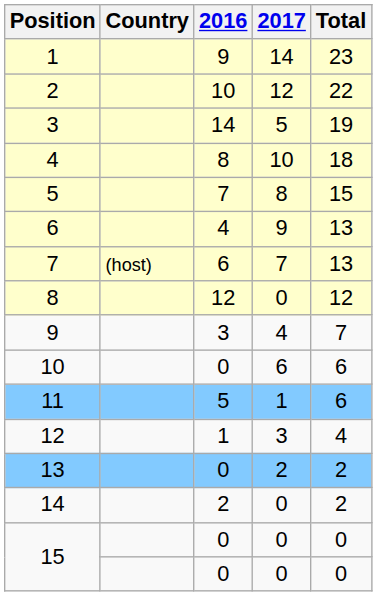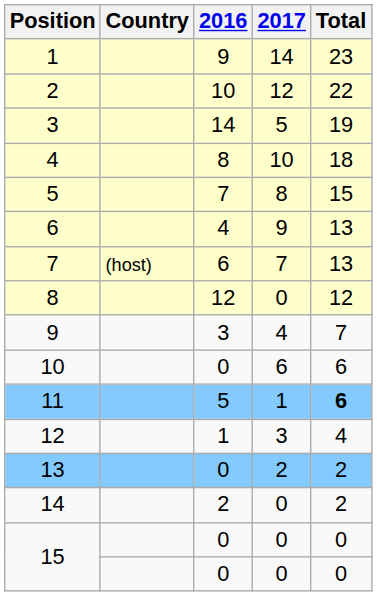(341, 401) normal -> (341, 401) bold
